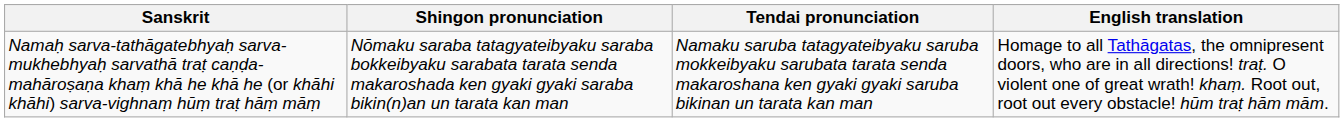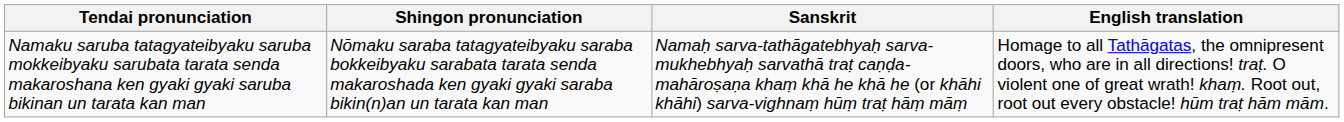columns swapped: (176, 18) <-> (833, 18)
